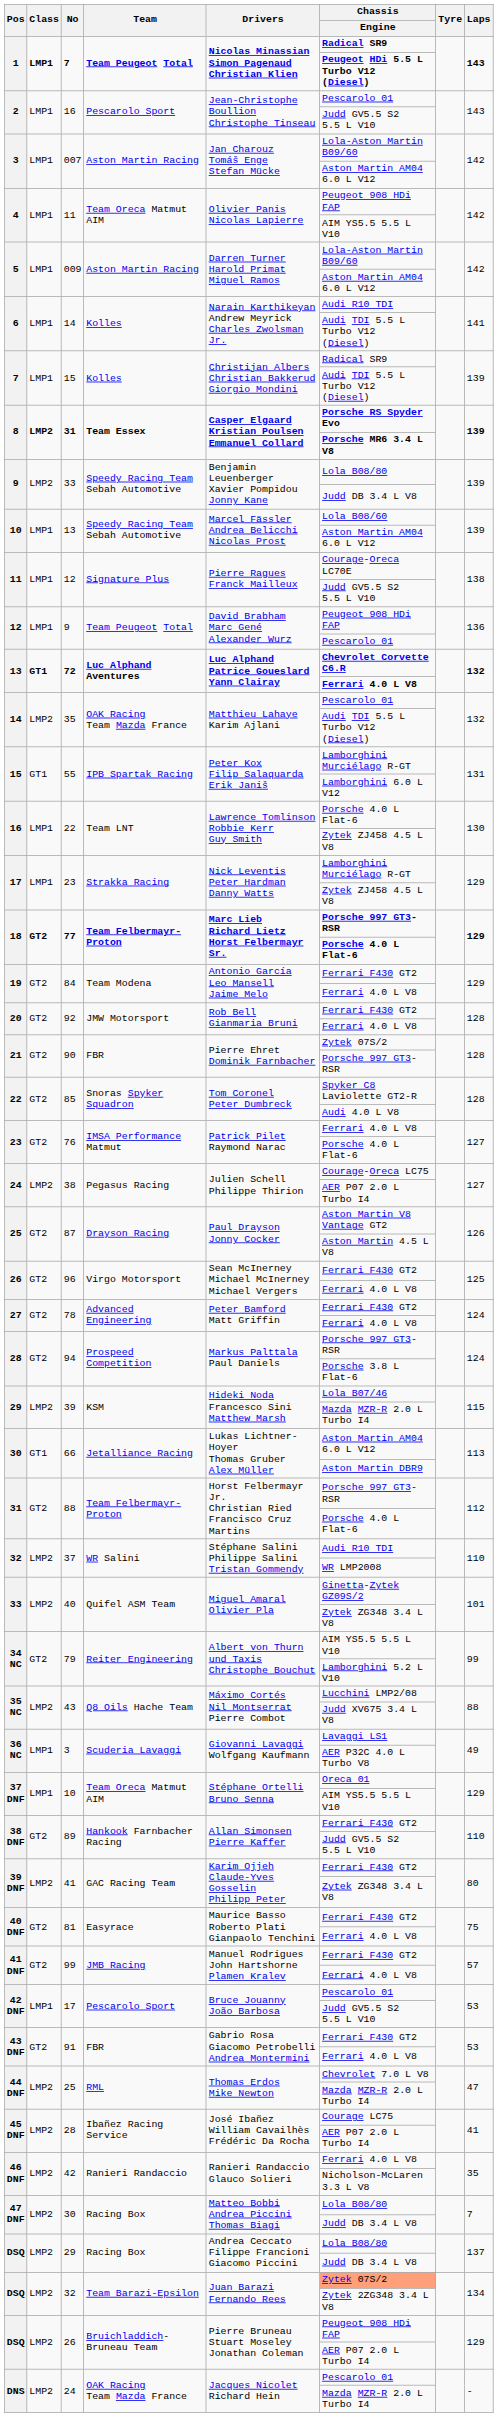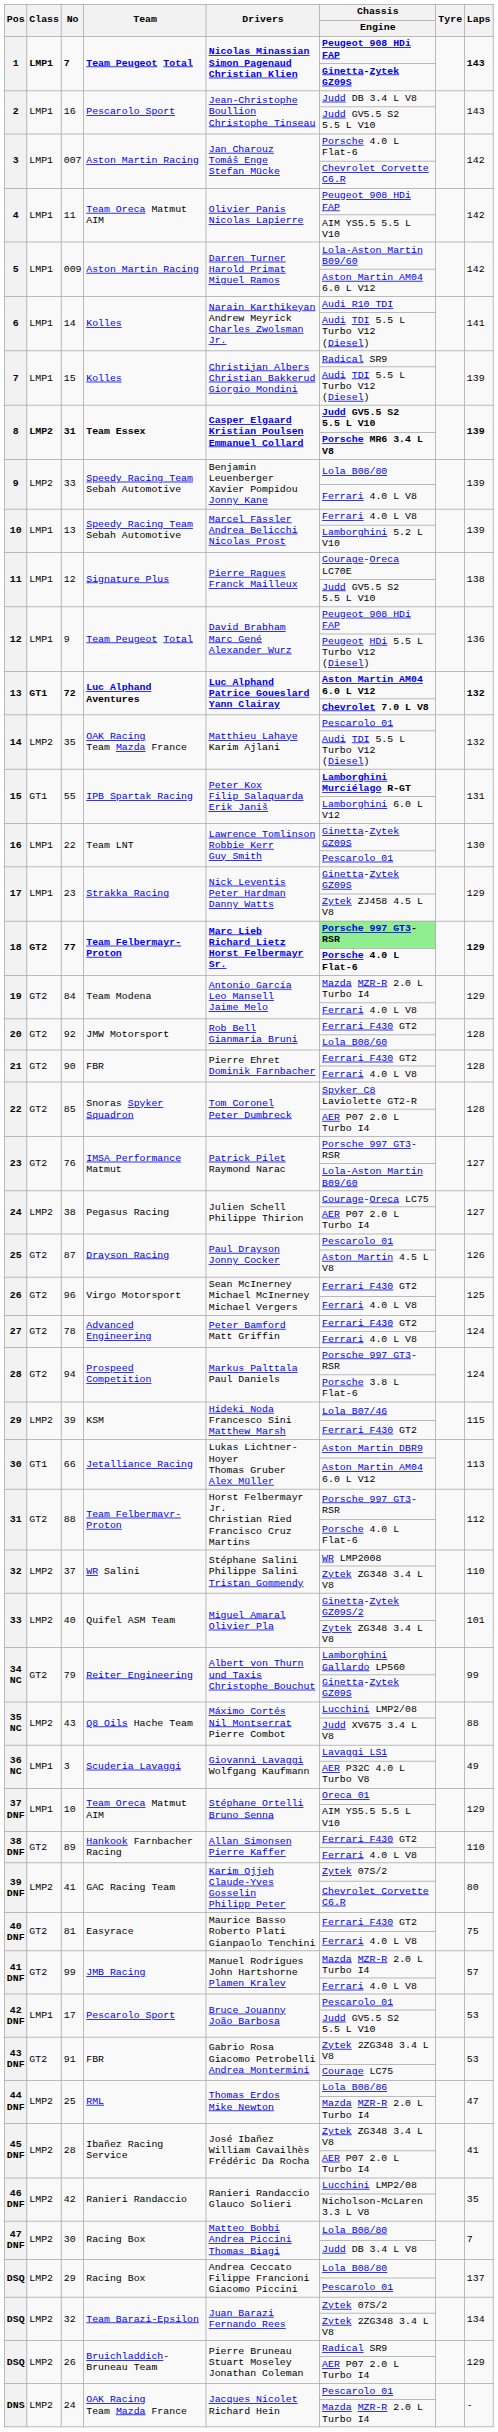(355, 45) Radical SR9 -> (367, 50) Peugeot 908 HDi FAP
(372, 72) Peugeot HDi 5.5 L Turbo V12 (Diesel) -> (361, 77) Ginetta-Zytek GZ09S
(358, 99) Pescarolo 01 -> (369, 99) Judd DB 3.4 L V8
(372, 148) Lola-Aston Martin B09/60 -> (361, 148) Porsche 4.0 L Flat-6
(372, 175) Aston Martin AM04 6.0 L V12 -> (375, 175) Chevrolet Corvette C6.R
(372, 419) Porsche RS Spyder Evo -> (361, 419) Judd GV5.5 S2 5.5 L V10
(369, 497) Judd DB 3.4 L V8 -> (369, 497) Ferrari 4.0 L V8
(355, 517) Lola B08/60 -> (369, 517) Ferrari 4.0 L V8
(372, 539) Aston Martin AM04 6.0 L V12 -> (372, 539) Lamborghini 5.2 L V10
(358, 642) Pescarolo 01 -> (372, 653) Peugeot HDi 5.5 L Turbo V12 (Diesel)
(375, 663) Chevrolet Corvette C6.R -> (372, 686) Aston Martin AM04 6.0 L V12
(369, 685) Ferrari 4.0 L V8 -> (375, 707) Chevrolet 7.0 L V8
(367, 761) normal -> (367, 783) bold
(361, 815) Porsche 4.0 L Flat-6 -> (361, 838) Ginetta-Zytek GZ09S
(372, 842) Zytek ZJ458 4.5 L V8 -> (358, 859) Pescarolo 01
(367, 869) Lamborghini Murciélago R-GT -> (361, 881) Ginetta-Zytek GZ09S
(369, 924) no background -> (369, 935) lightgreen background
(369, 974) Ferrari F430 GT2 -> (372, 989) Mazda MZR-R 2.0 L Turbo I4
(369, 1027) Ferrari 4.0 L V8 -> (355, 1043) Lola B08/60
(355, 1043) Zytek 07S/2 -> (369, 1059) Ferrari F430 GT2
(369, 1064) Porsche 997 GT3-RSR -> (369, 1075) Ferrari 4.0 L V8
(361, 1113) Audi 4.0 L V8 -> (361, 1123) AER P07 2.0 L Turbo I4
(369, 1129) Ferrari 4.0 L V8 -> (369, 1150) Porsche 997 GT3-RSR
(361, 1150) Porsche 4.0 L Flat-6 -> (372, 1178) Lola-Aston Martin B09/60
(367, 1221) Aston Martin V8 Vantage GT2 -> (358, 1242) Pescarolo 01
(372, 1416) Mazda MZR-R 2.0 L Turbo I4 -> (369, 1431) Ferrari F430 GT2
(372, 1445) Aston Martin AM04 6.0 L V12 -> (372, 1449) Aston Martin DBR9
(372, 1469) Aston Martin DBR9 -> (372, 1474) Aston Martin AM04 6.0 L V12
(358, 1549) Audi R10 TDI -> (352, 1559) WR LMP2008
(352, 1568) WR LMP2008 -> (372, 1580) Zytek ZG348 3.4 L V8
(367, 1646) AIM YS5.5 5.5 L V10 -> (364, 1662) Lamborghini Gallardo LP560
(372, 1673) Lamborghini 5.2 L V10 -> (361, 1689) Ginetta-Zytek GZ09S
(361, 1845) Judd GV5.5 S2 5.5 L V10 -> (369, 1856) Ferrari 4.0 L V8
(369, 1868) Ferrari F430 GT2 -> (355, 1873) Zytek 07S/2
(372, 1893) Zytek ZG348 3.4 L V8 -> (375, 1897) Chevrolet Corvette C6.R
(369, 1956) Ferrari F430 GT2 -> (372, 1965) Mazda MZR-R 2.0 L Turbo I4
(369, 2038) Ferrari F430 GT2 -> (375, 2051) Zytek 2ZG348 3.4 L V8
(369, 2057) Ferrari 4.0 L V8 -> (358, 2073) Courage LC75
(375, 2074) Chevrolet 7.0 L V8 -> (355, 2089) Lola B08/86
(358, 2118) Courage LC75 -> (372, 2137) Zytek ZG348 3.4 L V8
(369, 2161) Ferrari 4.0 L V8 -> (369, 2186) Lucchini LMP2/08
(369, 2263) Judd DB 3.4 L V8 -> (358, 2288) Pescarolo 01
(355, 2280) lightsalmon background -> (355, 2306) no background
(367, 2329) Peugeot 908 HDi FAP -> (355, 2349) Radical SR9
